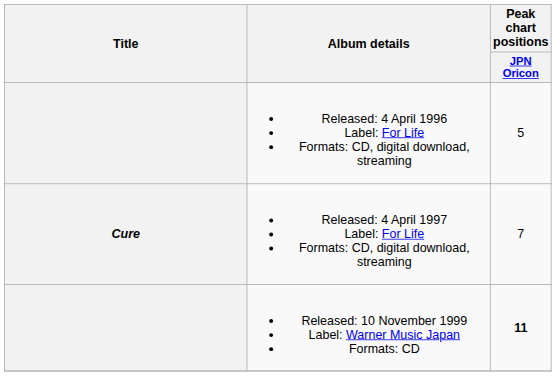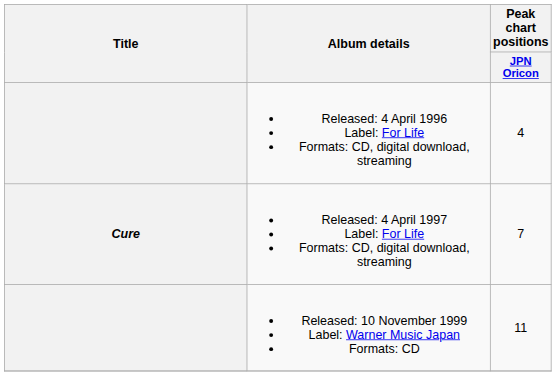(521, 133) 5 -> (521, 133) 4
(521, 327) bold -> (521, 327) normal
